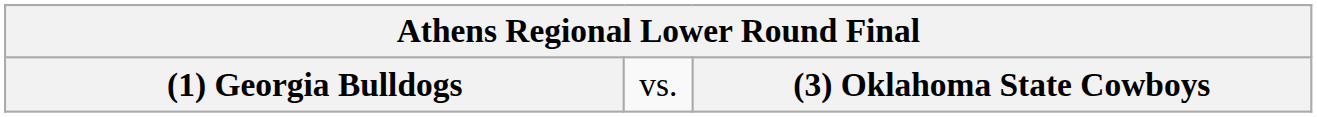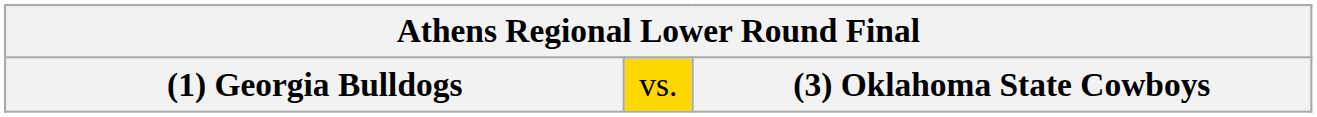(658, 84) no background -> (658, 84) gold background
